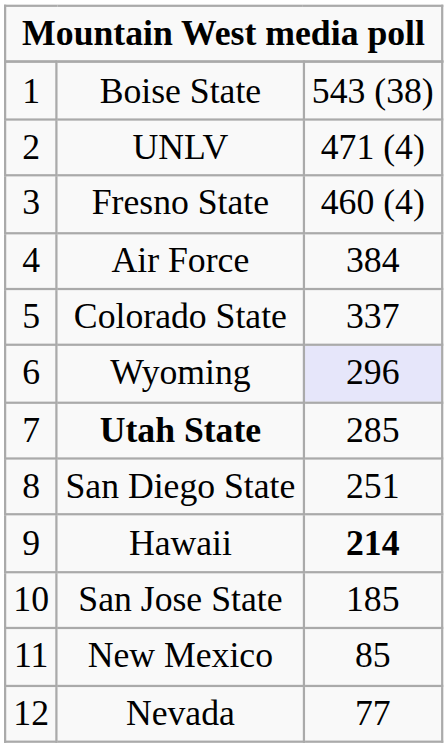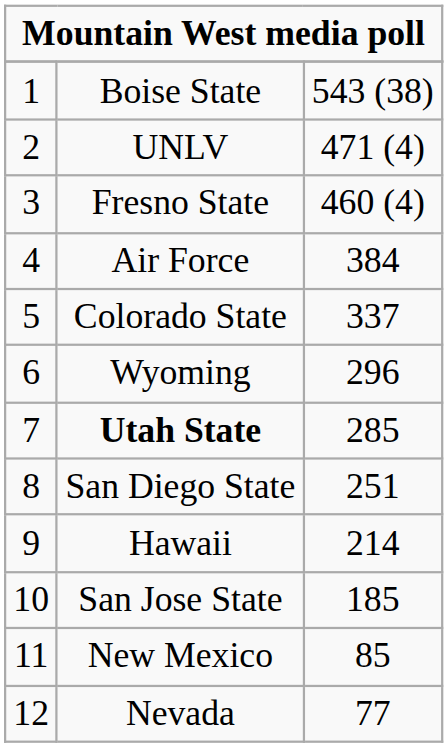(373, 372) lavender background -> (373, 372) no background
(373, 542) bold -> (373, 542) normal
